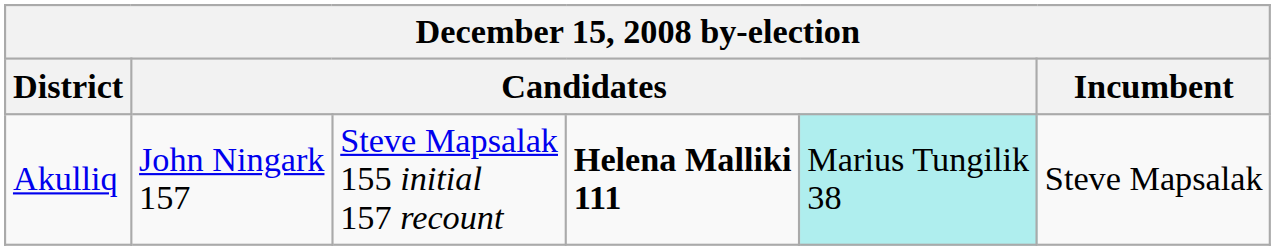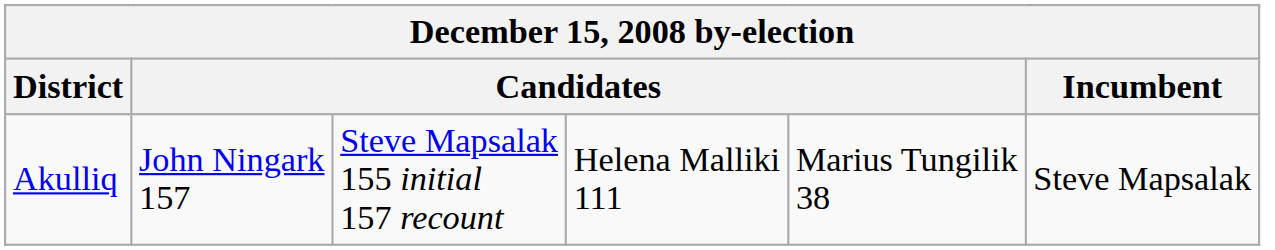(683, 178) bold -> (677, 178) normal
(918, 178) paleturquoise background -> (907, 178) no background
